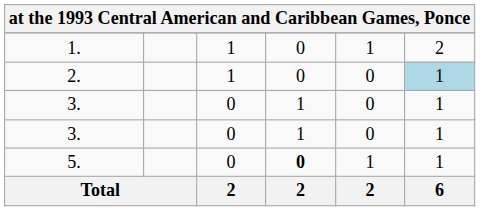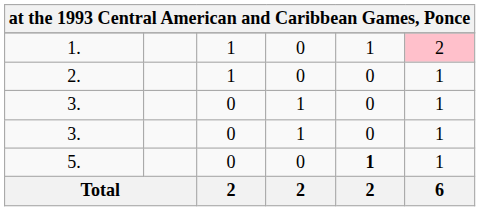(440, 47) no background -> (440, 47) pink background
(440, 76) lightblue background -> (440, 76) no background
(300, 162) bold -> (300, 162) normal
(370, 162) normal -> (370, 162) bold
